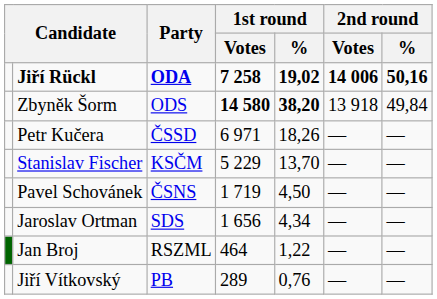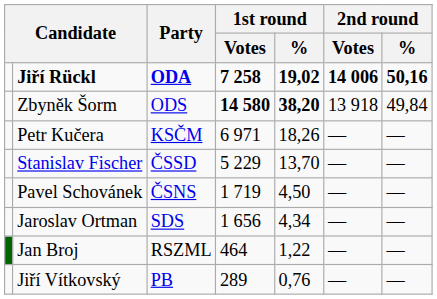(174, 134) ČSSD -> (177, 134) KSČM
(177, 163) KSČM -> (174, 163) ČSSD
